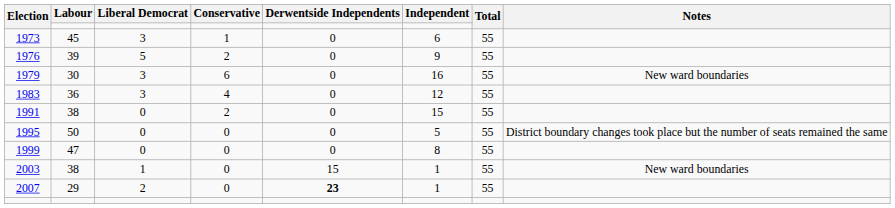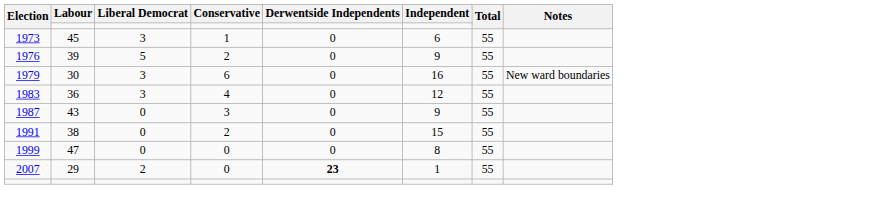+ row: (28, 113)
- row: (28, 132)
- row: (28, 169)
